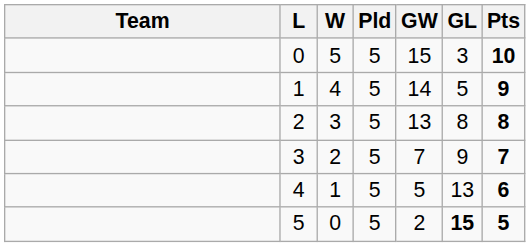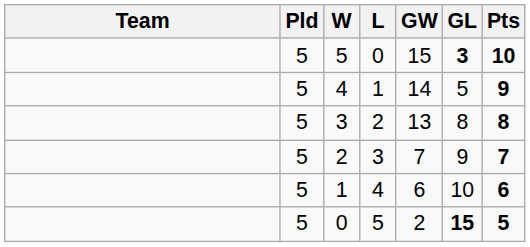columns swapped: (375, 21) <-> (299, 21)
(462, 55) normal -> (462, 55) bold
(419, 190) 5 -> (419, 190) 6
(462, 190) 13 -> (462, 190) 10
